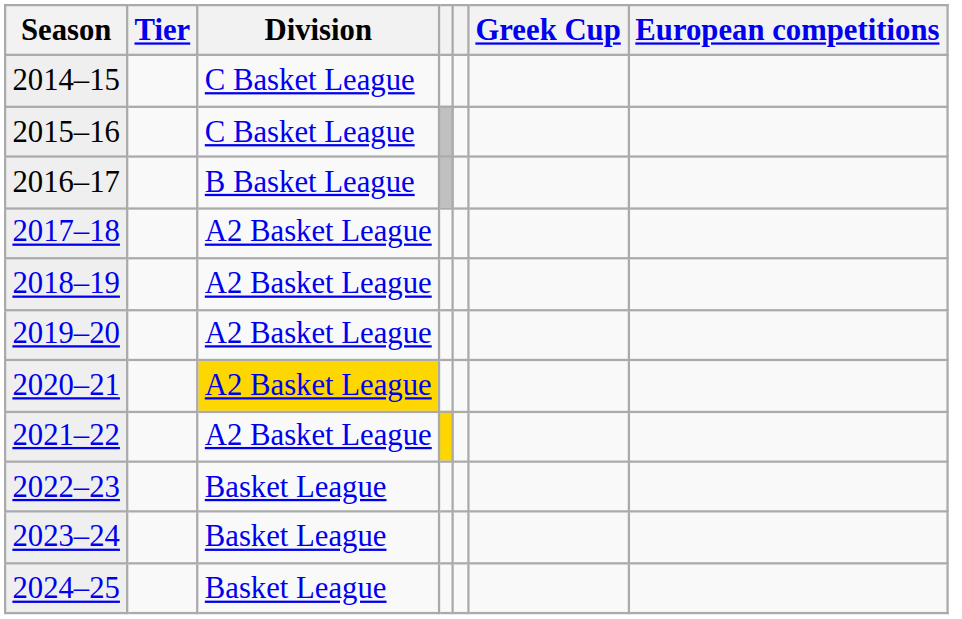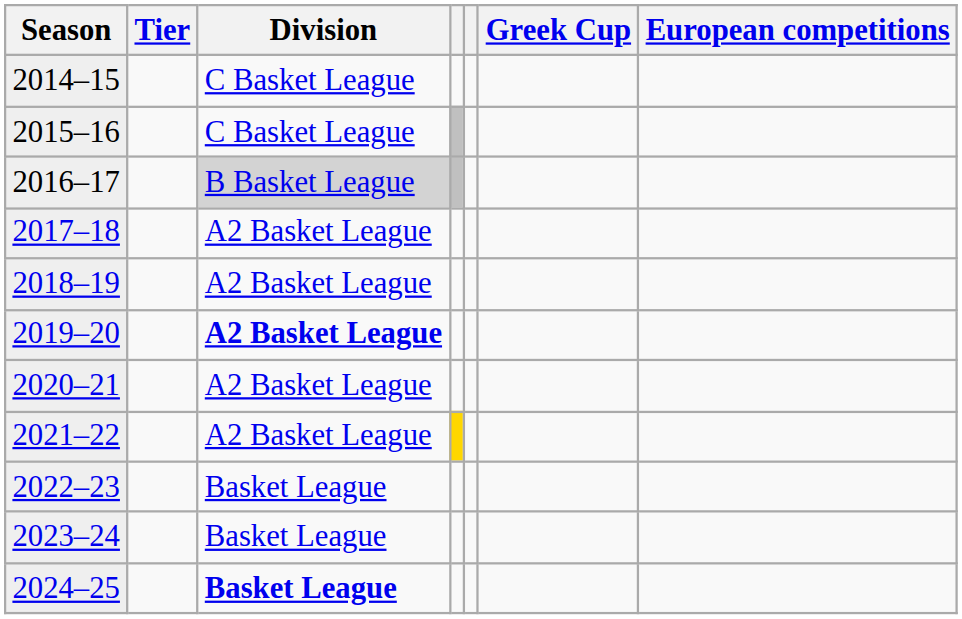(310, 181) no background -> (310, 181) lightgrey background
(318, 333) normal -> (323, 333) bold
(318, 384) gold background -> (318, 384) no background
(296, 587) normal -> (301, 587) bold
